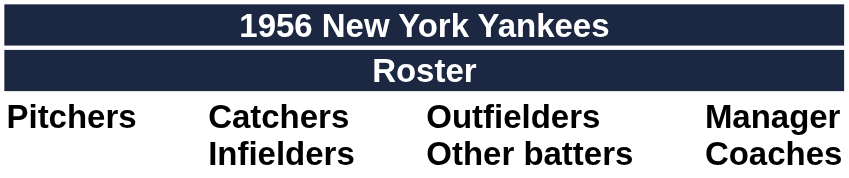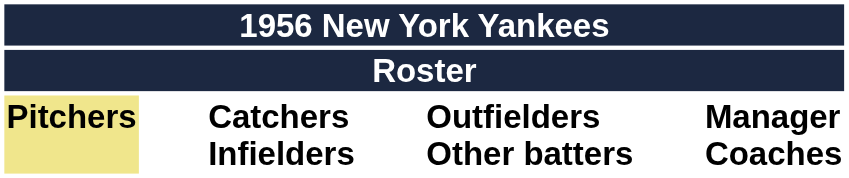(72, 116) no background -> (72, 116) khaki background
